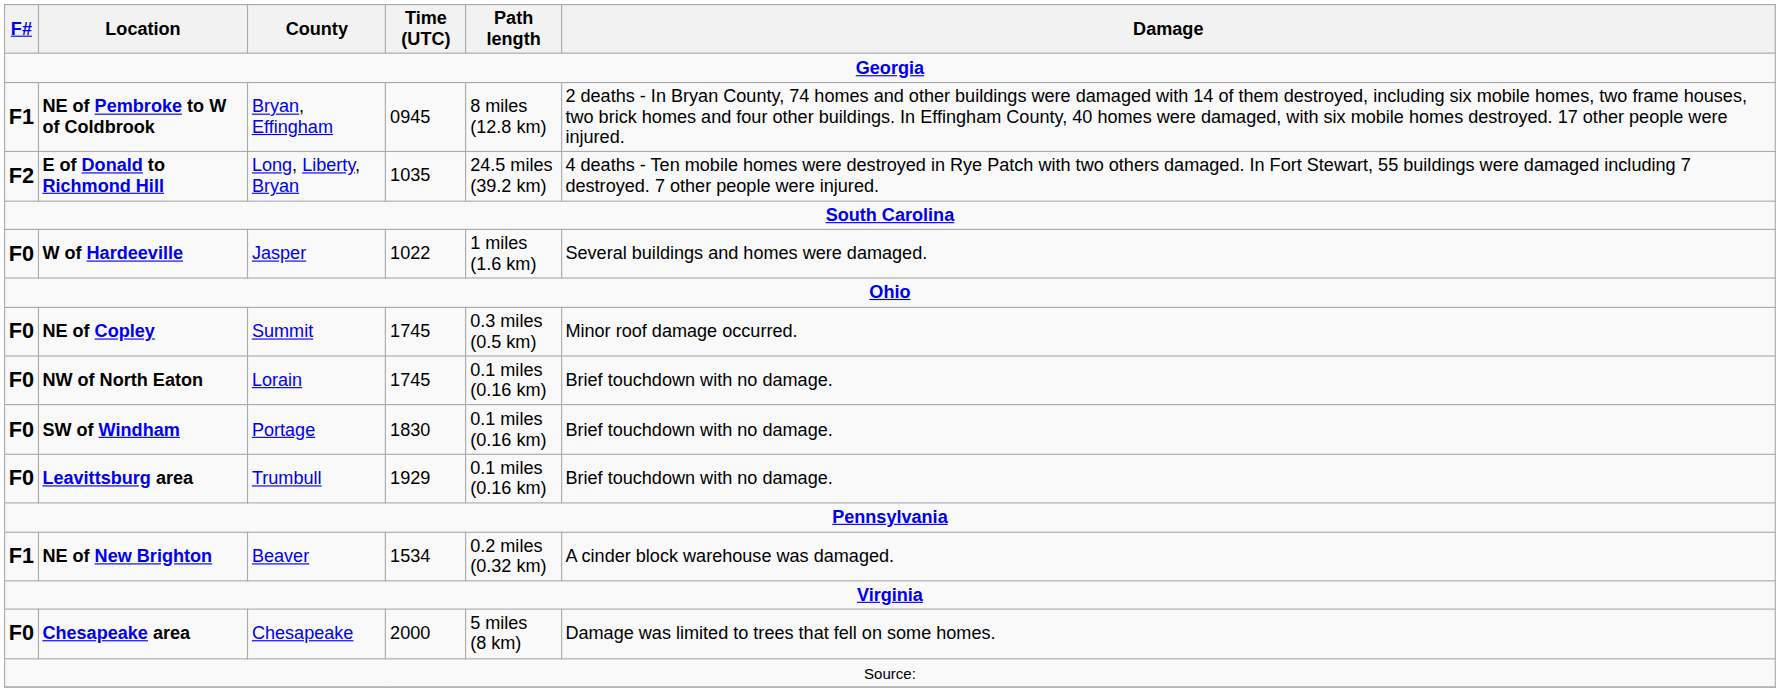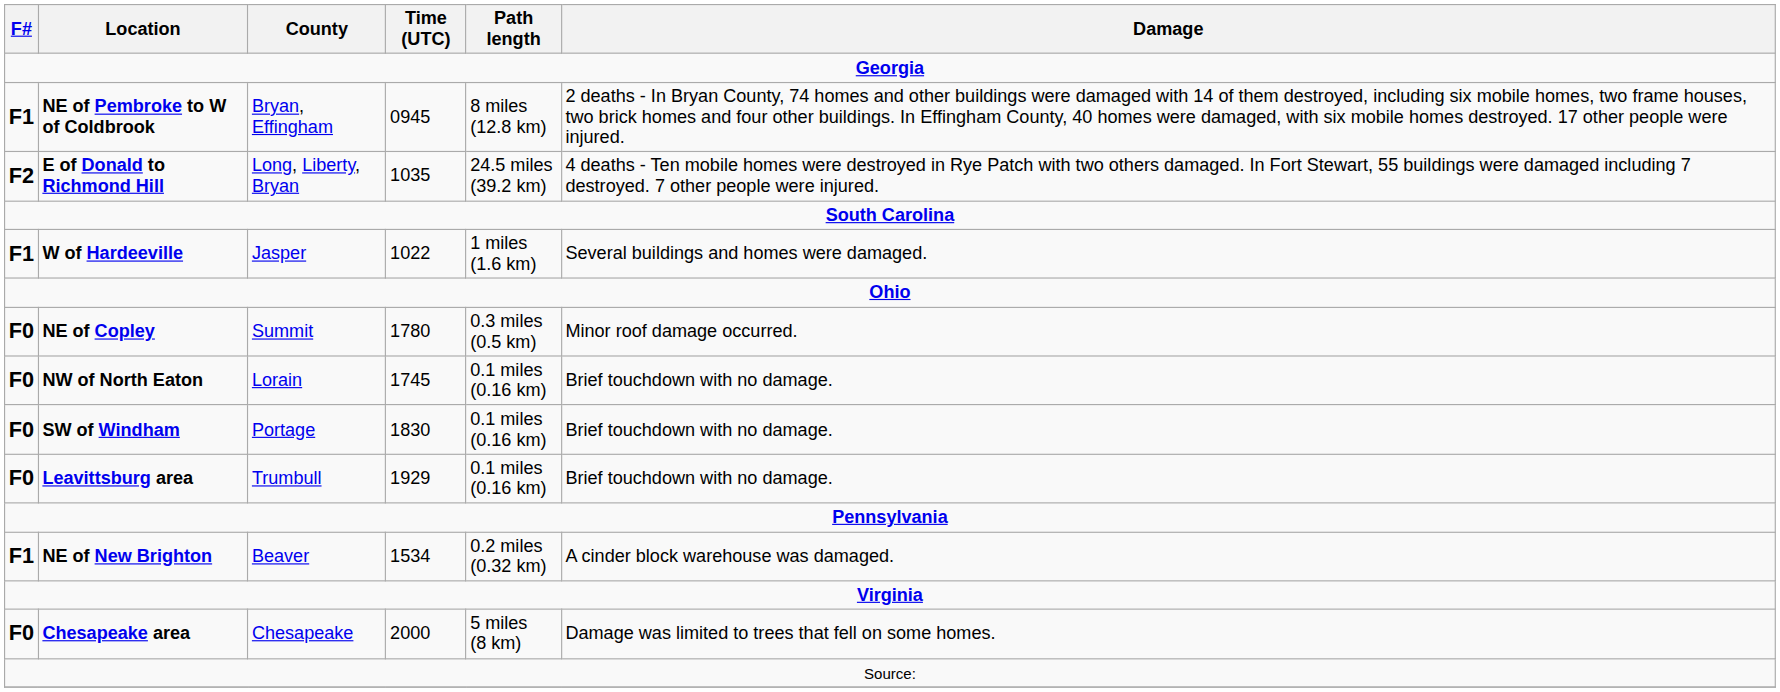(21, 253) F0 -> (21, 253) F1
(410, 331) 1745 -> (410, 331) 1780
